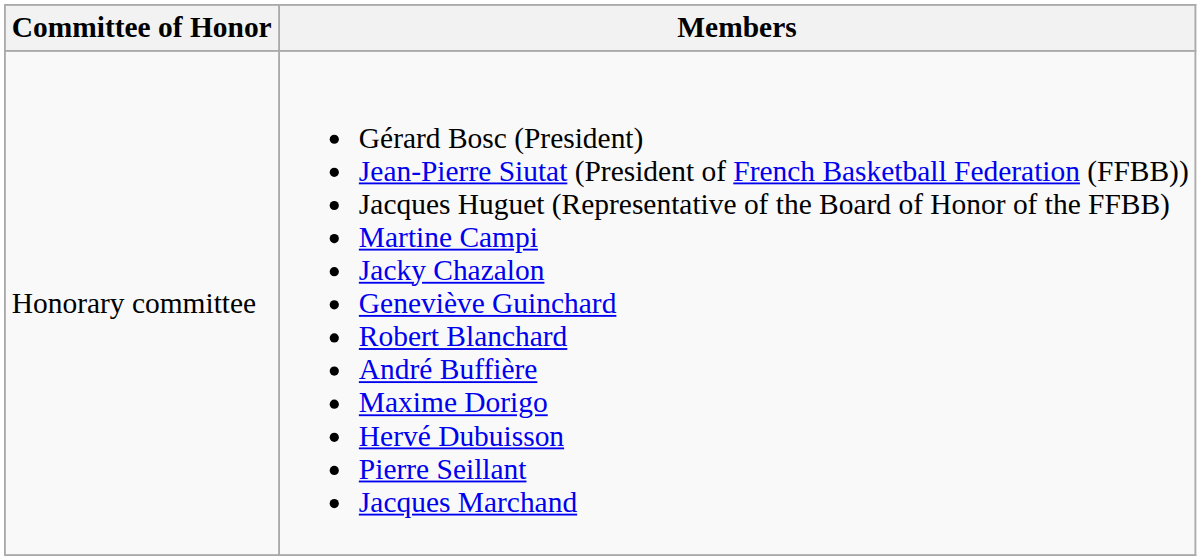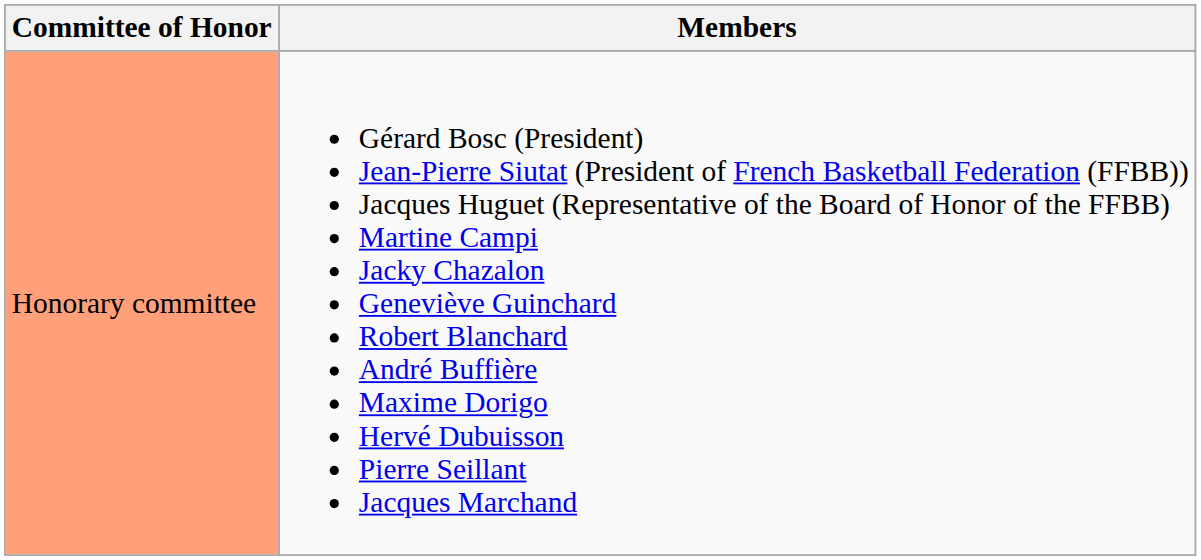(134, 302) no background -> (134, 302) lightsalmon background
